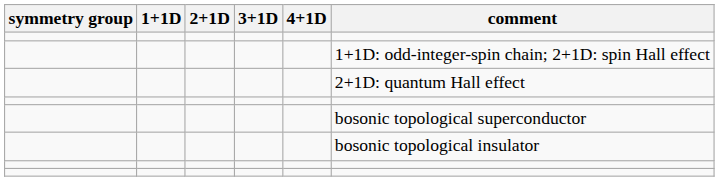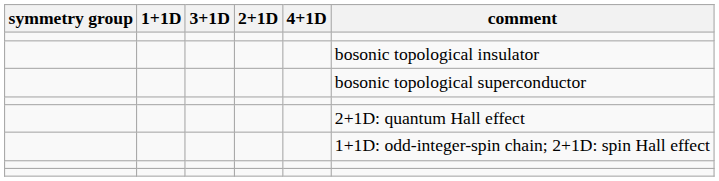columns swapped: (210, 18) <-> (258, 18)
(522, 54) 1+1D: odd-integer-spin chain; 2+1D: spin Hall effect -> (437, 54) bosonic topological insulator
(430, 82) 2+1D: quantum Hall effect -> (460, 82) bosonic topological superconductor
(460, 118) bosonic topological superconductor -> (430, 118) 2+1D: quantum Hall effect
(437, 146) bosonic topological insulator -> (522, 146) 1+1D: odd-integer-spin chain; 2+1D: spin Hall effect
